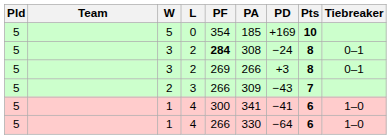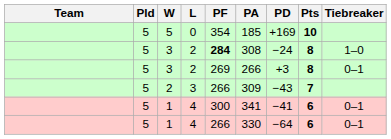columns swapped: (93, 13) <-> (16, 13)
(354, 50) 0–1 -> (354, 50) 1–0
(354, 106) 1–0 -> (354, 106) 0–1
(354, 124) 1–0 -> (354, 124) 0–1
